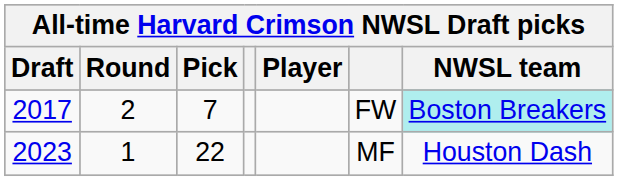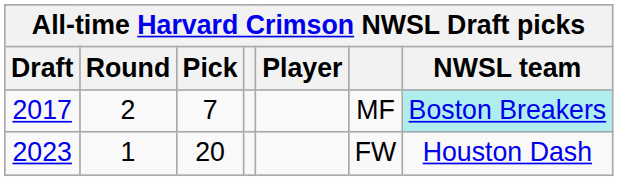(376, 110) FW -> (376, 110) MF
(210, 152) 22 -> (210, 152) 20
(376, 152) MF -> (376, 152) FW
